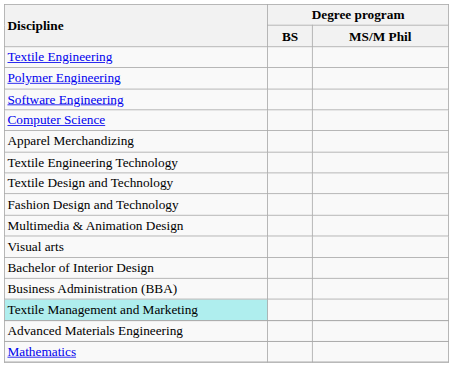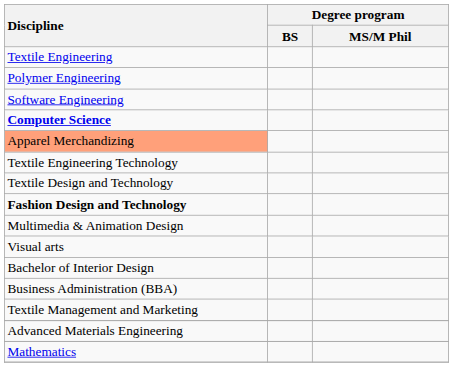(56, 120) normal -> (59, 120) bold
(71, 141) no background -> (71, 141) lightsalmon background
(93, 204) normal -> (97, 204) bold
(103, 309) paleturquoise background -> (103, 309) no background
